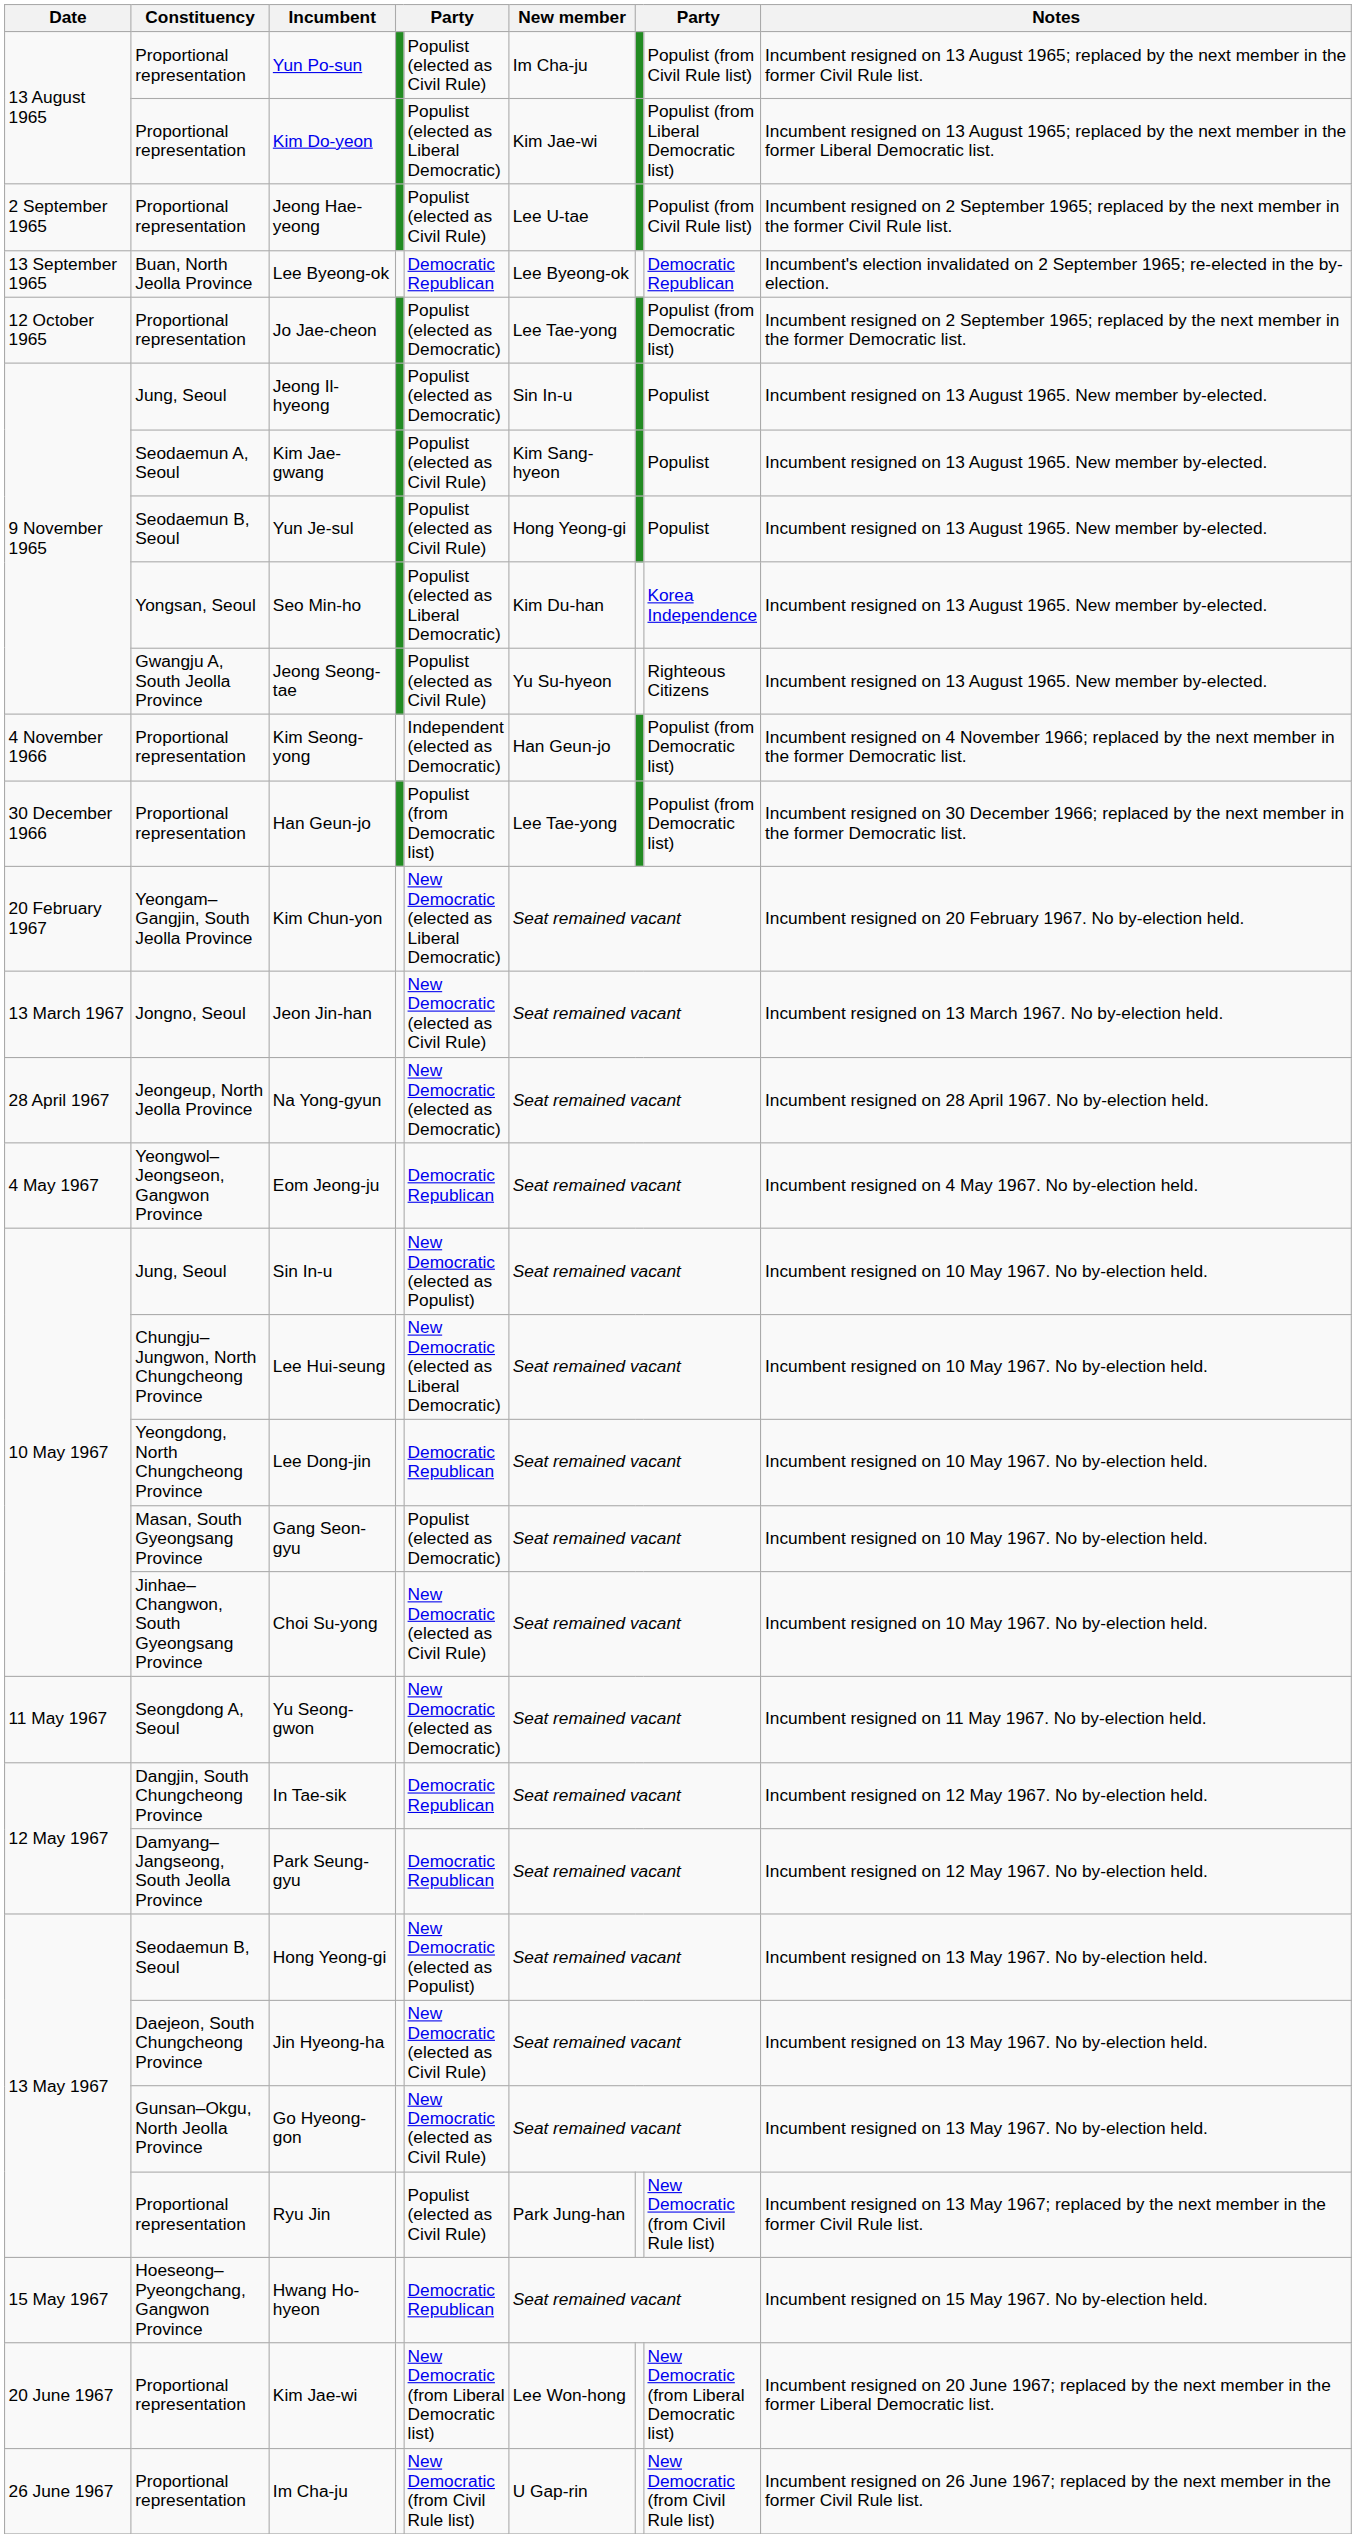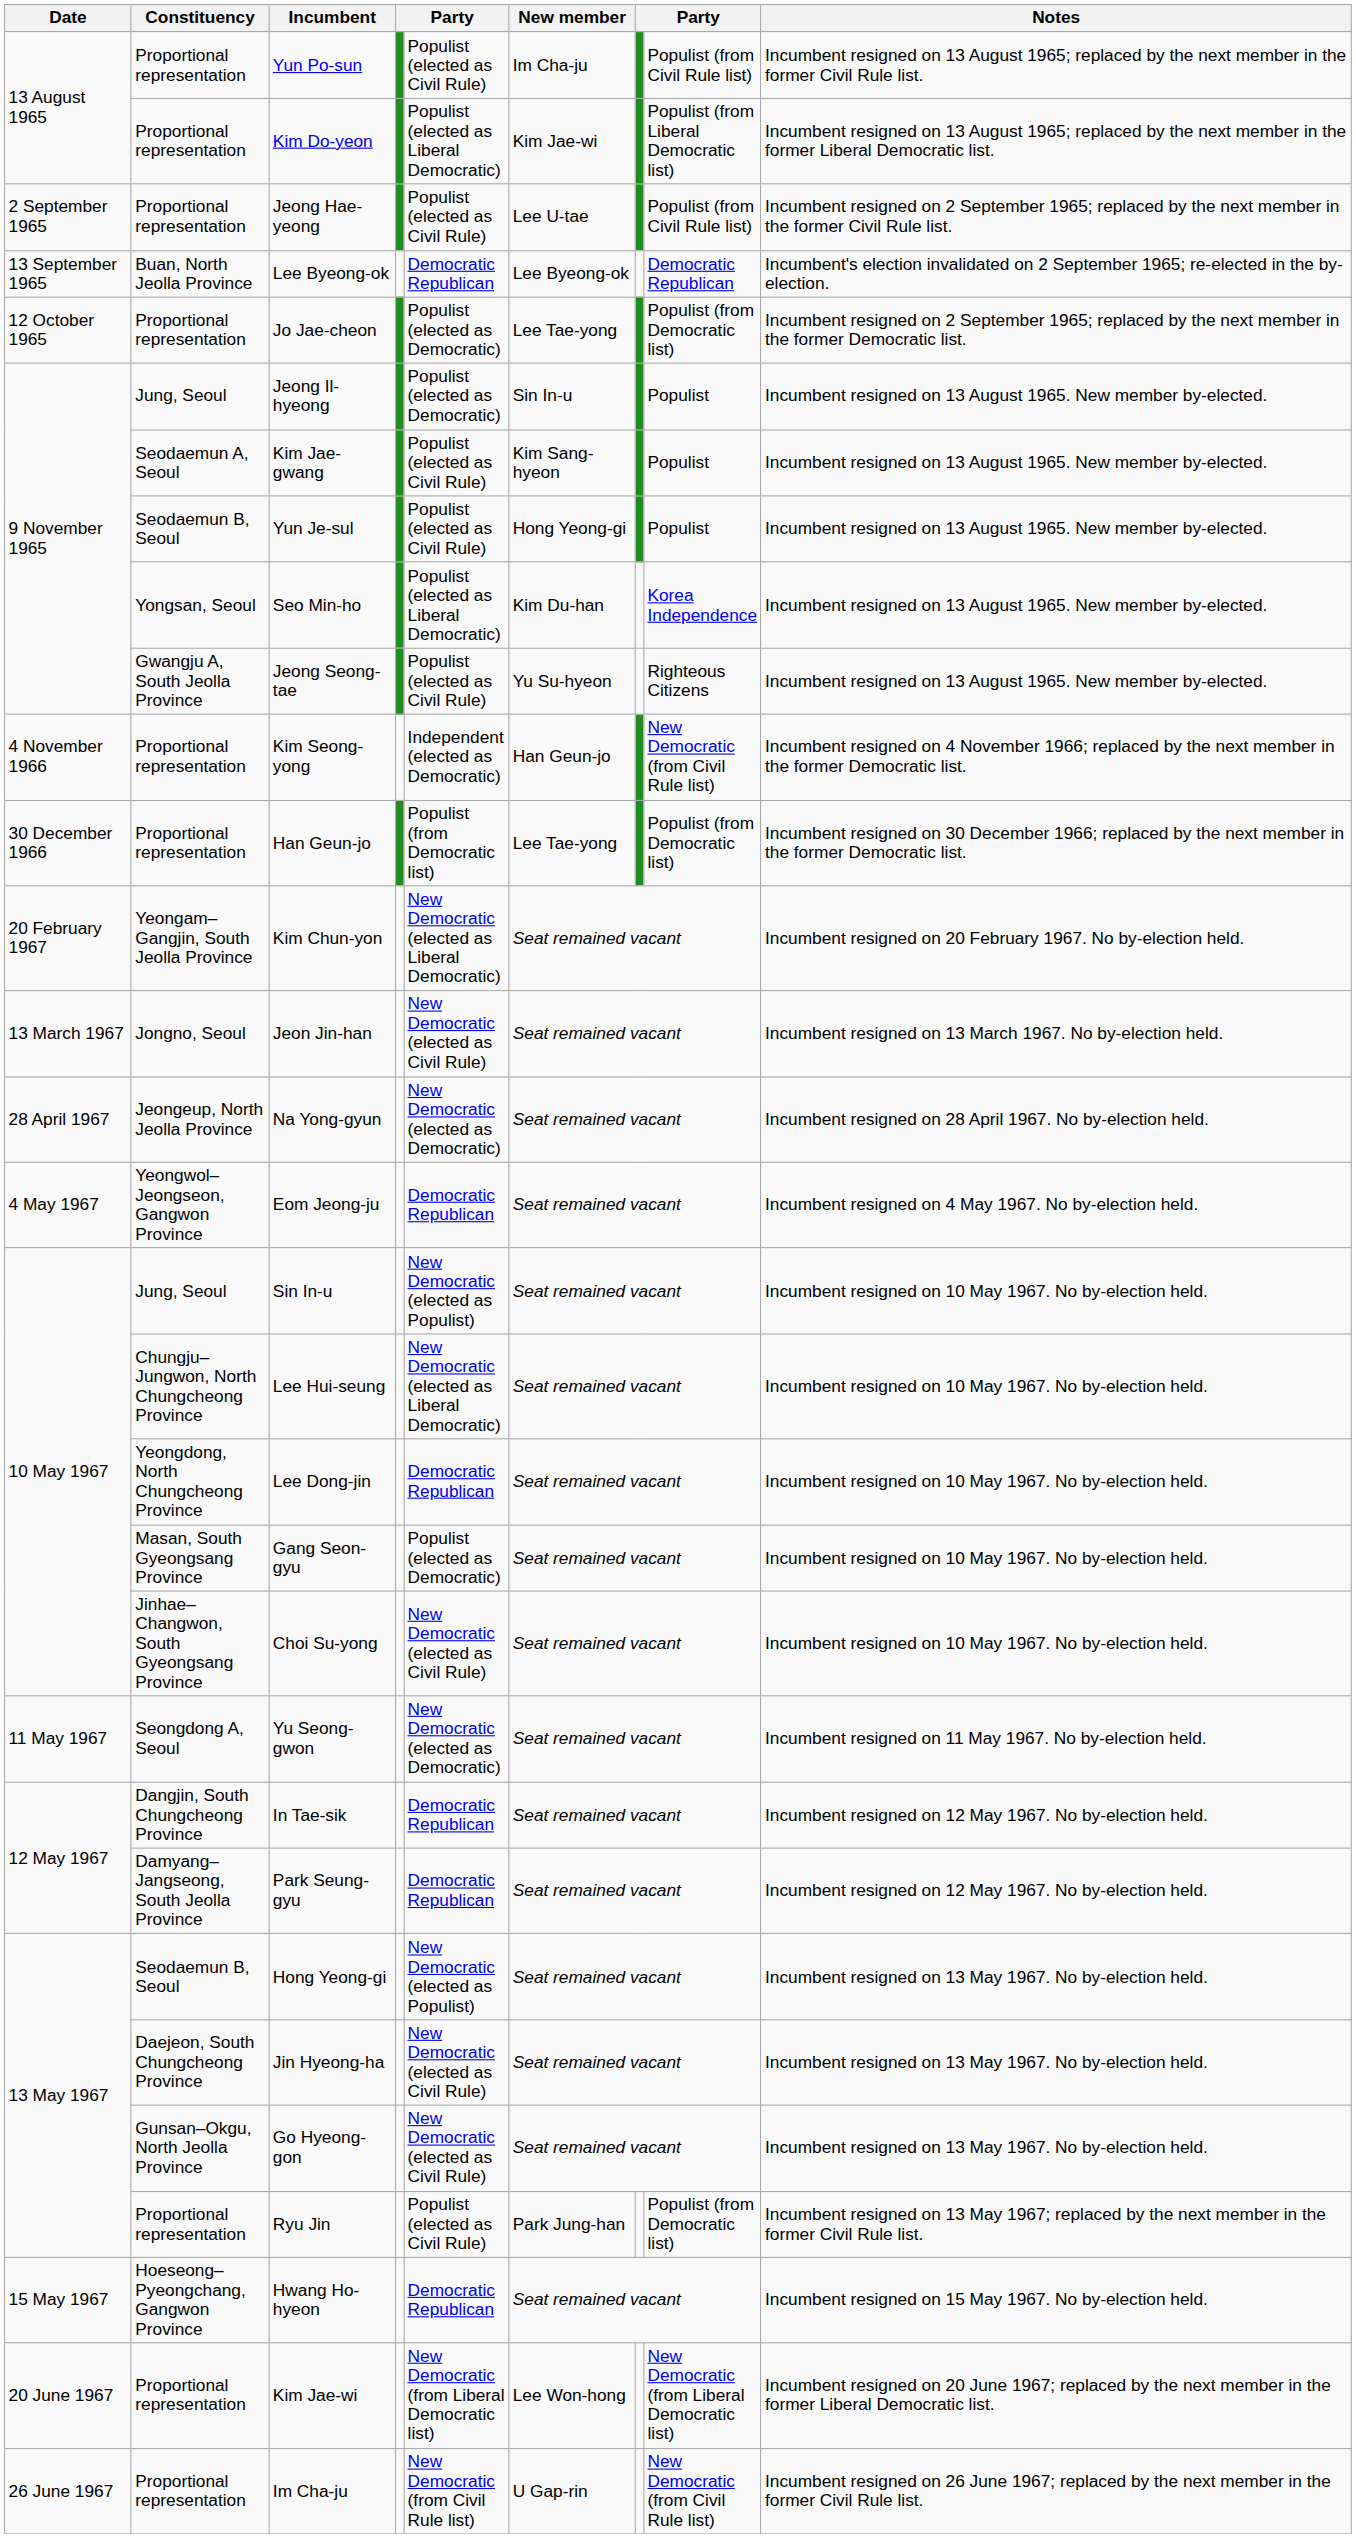(701, 747) Populist (from Democratic list) -> (691, 757) New Democratic (from Civil Rule list)
(691, 2214) New Democratic (from Civil Rule list) -> (701, 2224) Populist (from Democratic list)
